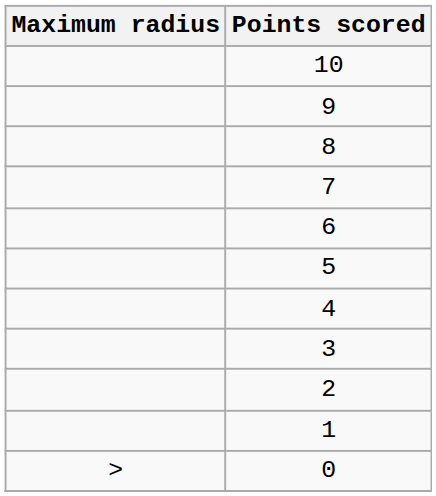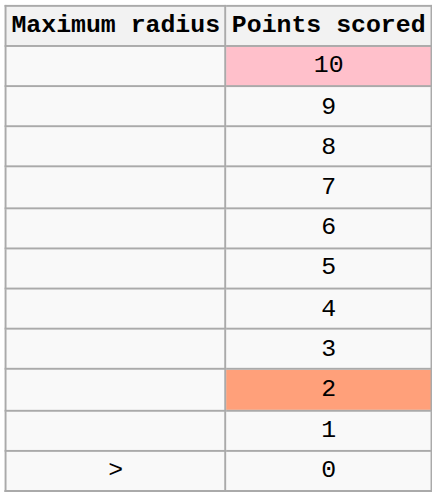(329, 66) no background -> (329, 66) pink background
(329, 390) no background -> (329, 390) lightsalmon background
